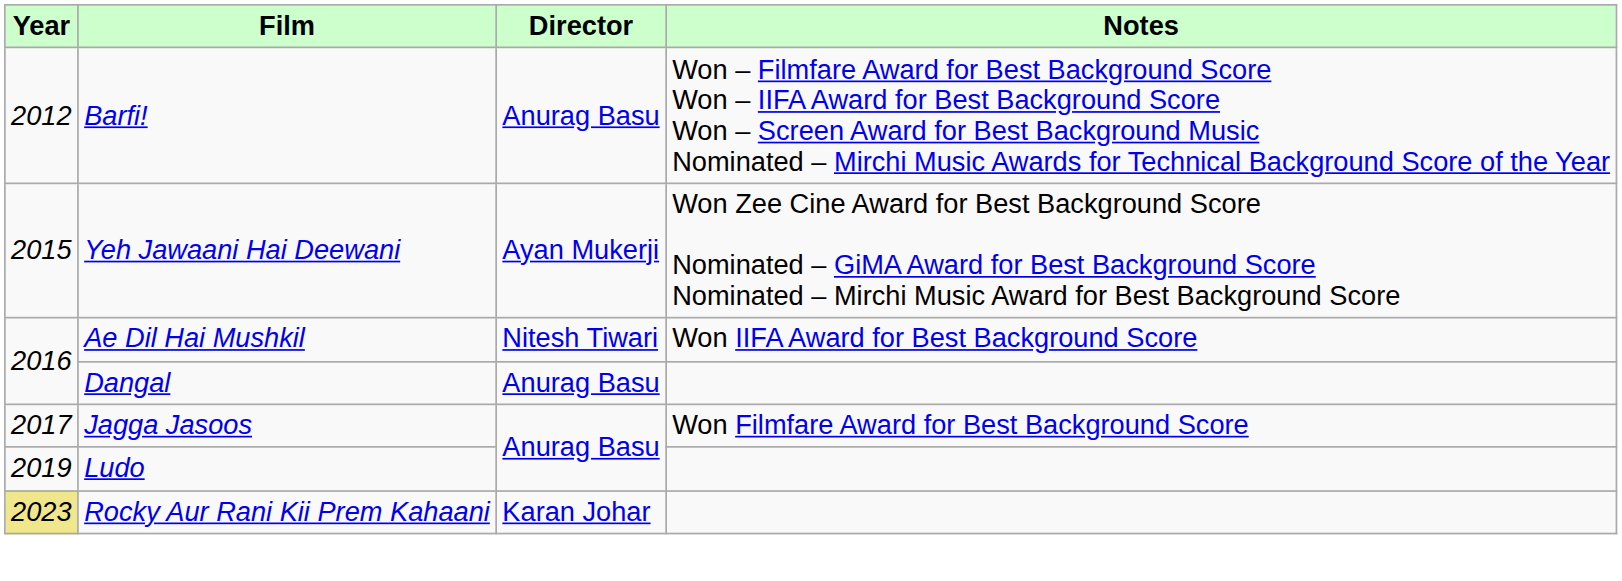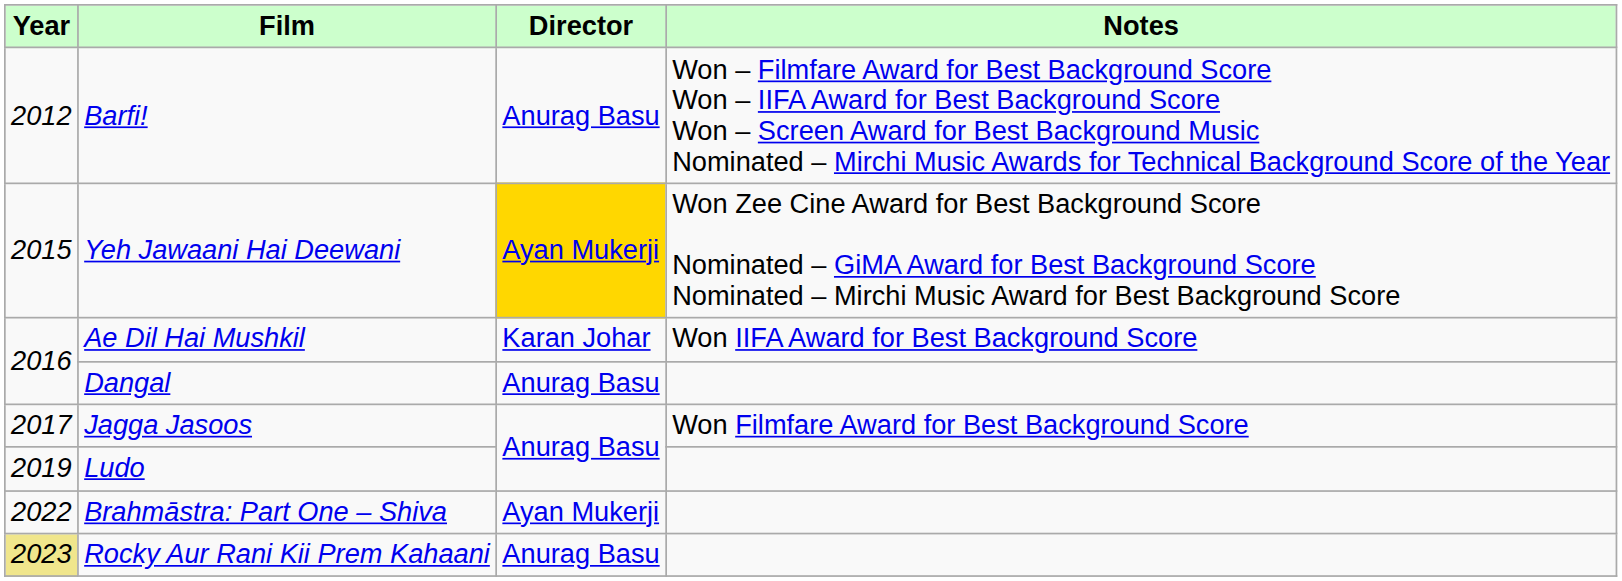(581, 250) no background -> (581, 250) gold background
(580, 339) Nitesh Tiwari -> (576, 339) Karan Johar
+ row: (266, 511)
(576, 511) Karan Johar -> (581, 554) Anurag Basu
